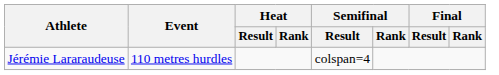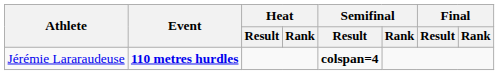(182, 58) normal -> (185, 58) bold
(342, 58) normal -> (350, 58) bold
